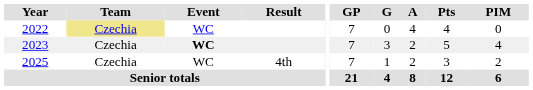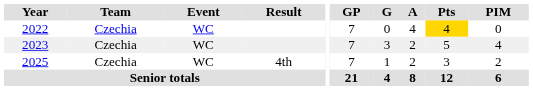(116, 28) khaki background -> (116, 28) no background
(447, 28) no background -> (447, 28) gold background
(203, 45) bold -> (203, 45) normal
